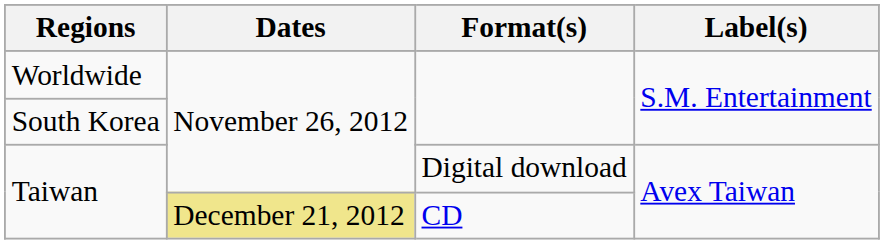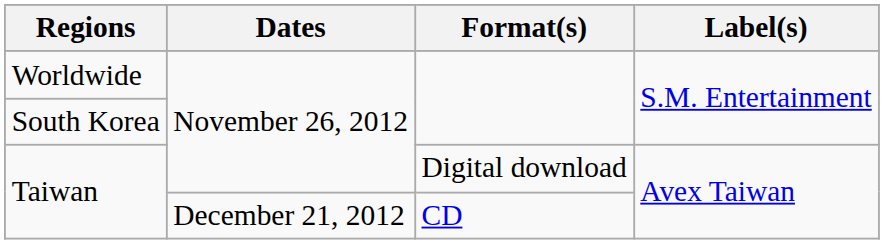(289, 214) khaki background -> (289, 214) no background
